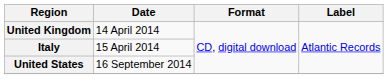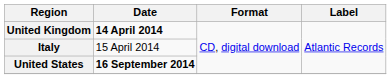(128, 30) normal -> (129, 30) bold
(144, 64) normal -> (145, 64) bold
